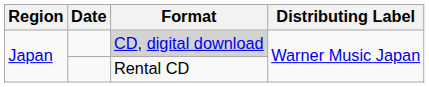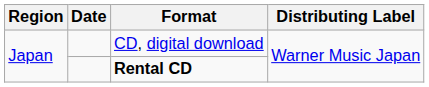(189, 43) lightgrey background -> (189, 43) no background
(152, 69) normal -> (153, 69) bold
